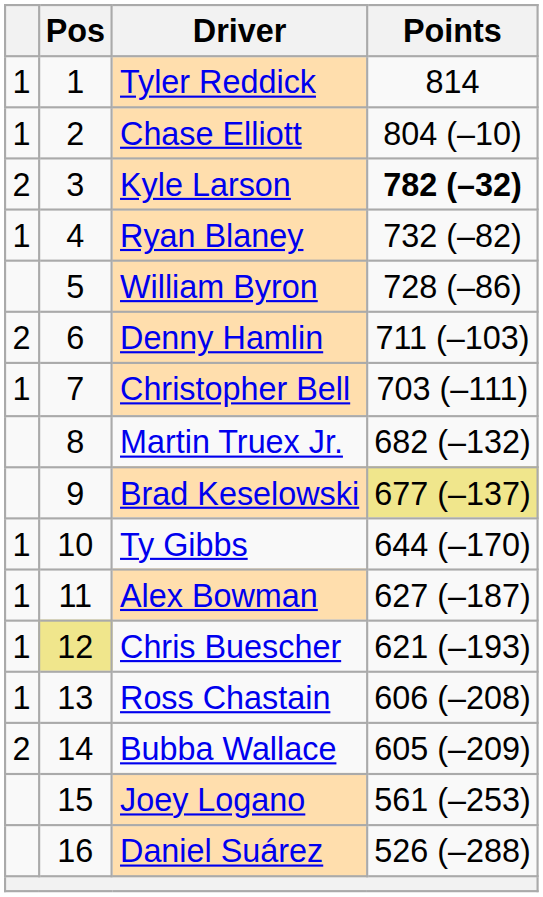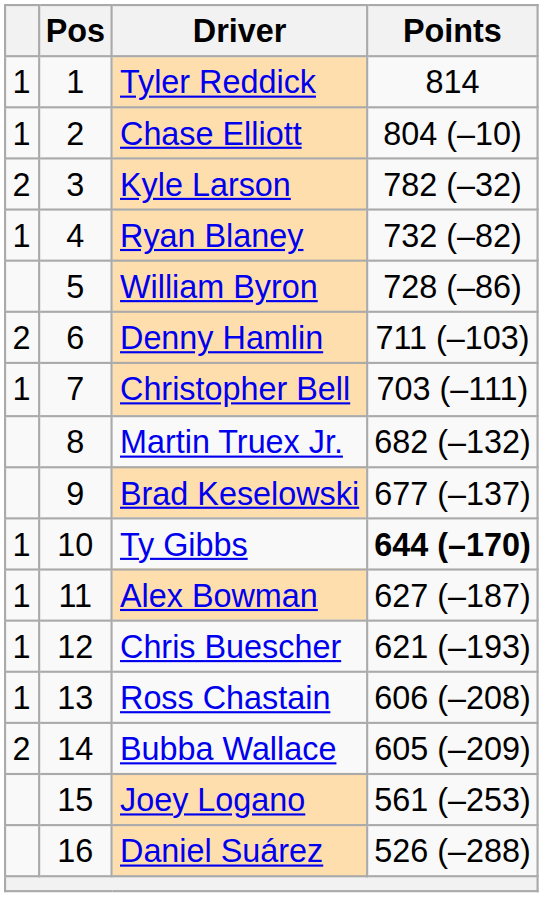(452, 185) bold -> (452, 185) normal
(452, 492) khaki background -> (452, 492) no background
(452, 543) normal -> (452, 543) bold
(75, 646) khaki background -> (75, 646) no background
